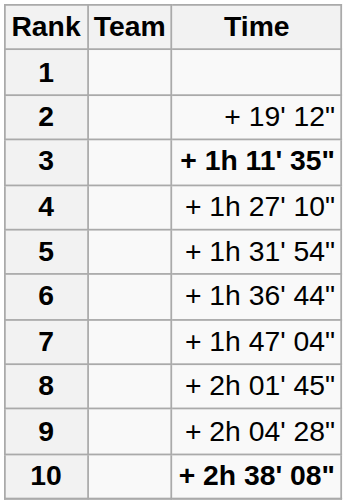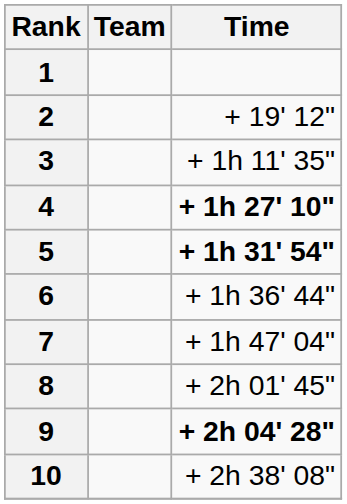(258, 161) bold -> (261, 161) normal
(260, 206) normal -> (257, 206) bold
(260, 251) normal -> (257, 251) bold
(260, 431) normal -> (257, 431) bold
(257, 476) bold -> (260, 476) normal
